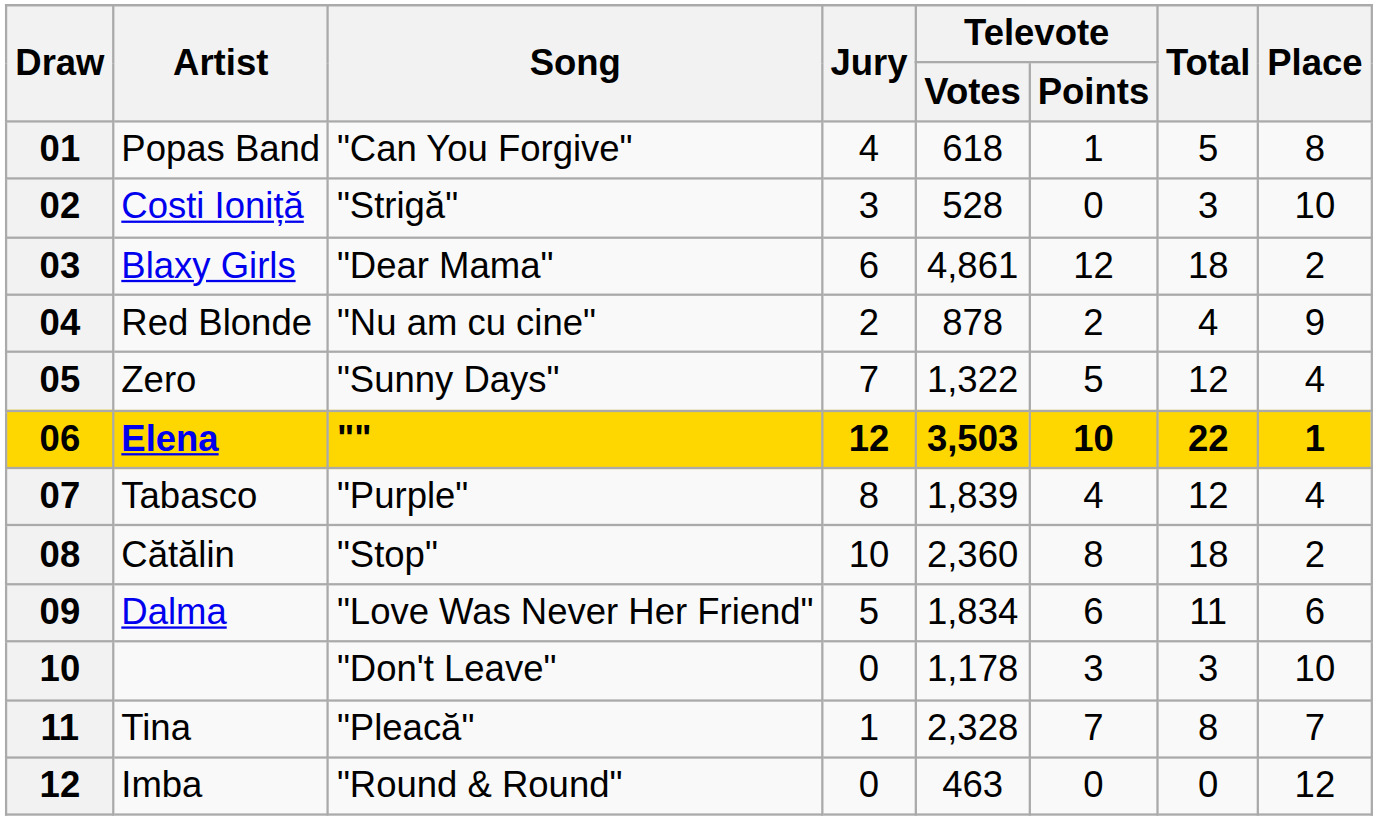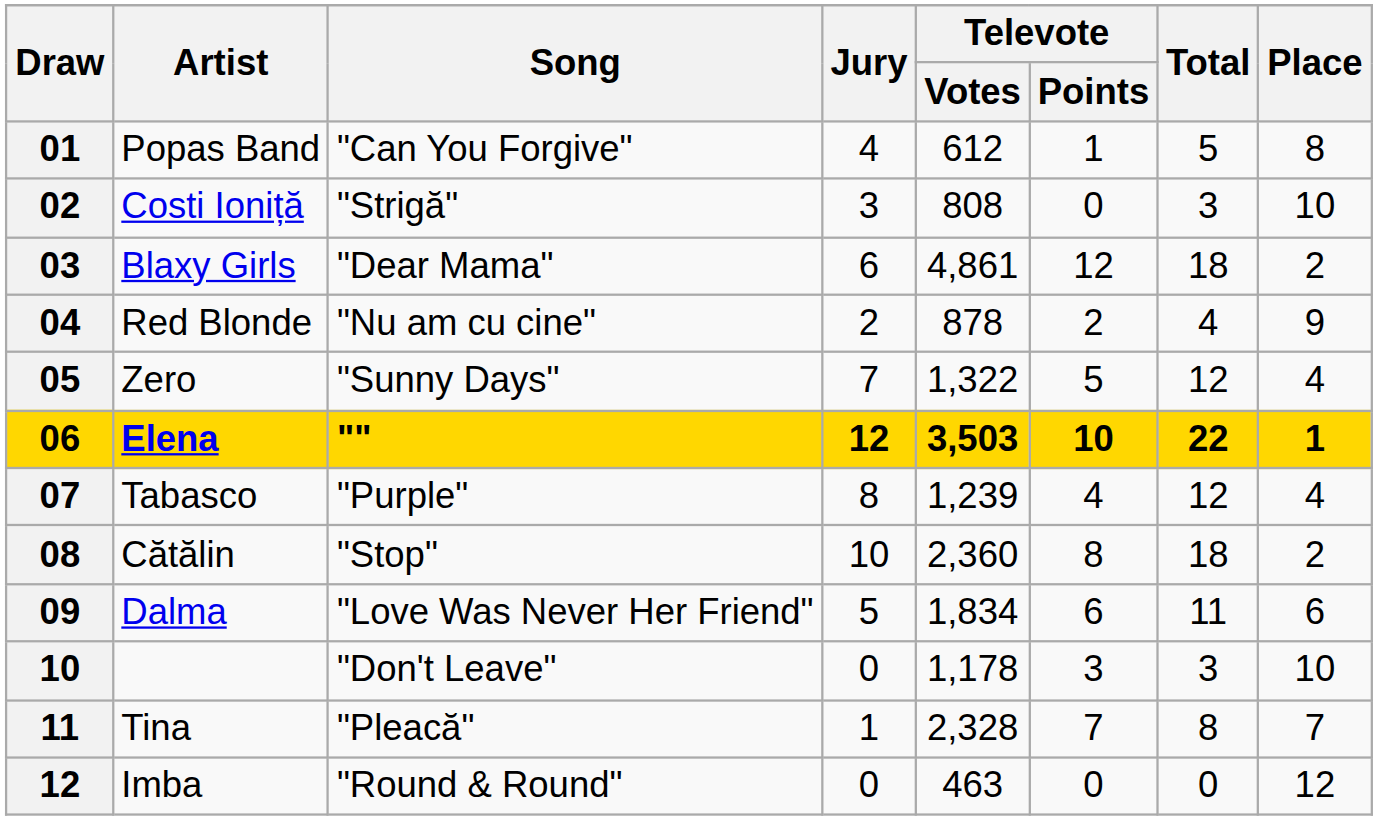(973, 149) 618 -> (973, 149) 612
(973, 206) 528 -> (973, 206) 808
(973, 496) 1,839 -> (973, 496) 1,239
